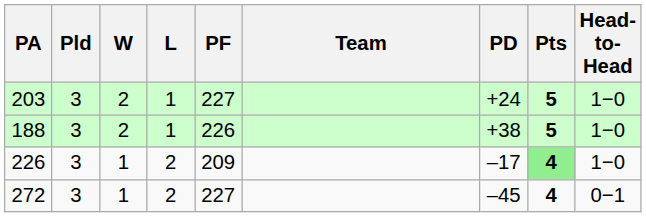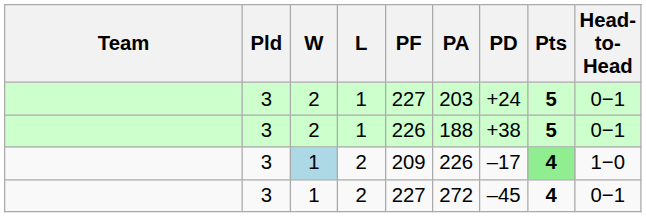columns swapped: (361, 43) <-> (28, 43)
(608, 98) 1−0 -> (608, 98) 0−1
(608, 130) 1−0 -> (608, 130) 0−1
(123, 163) no background -> (314, 163) lightblue background
